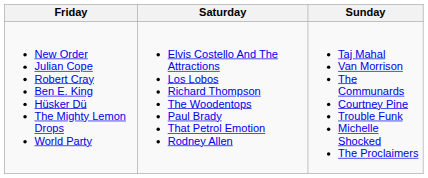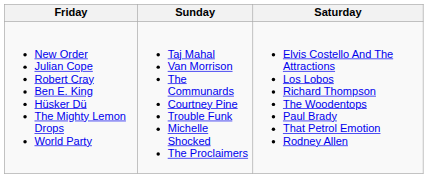columns swapped: (223, 13) <-> (366, 13)
